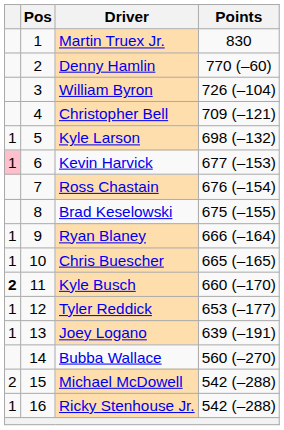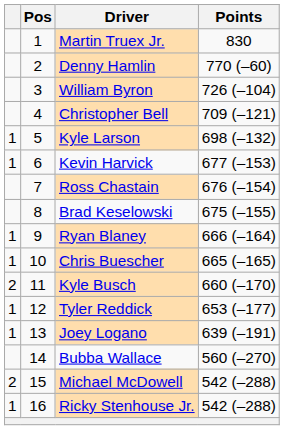(12, 163) pink background -> (12, 163) no background
(12, 284) bold -> (12, 284) normal
